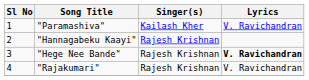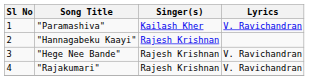(263, 54) bold -> (263, 54) normal
